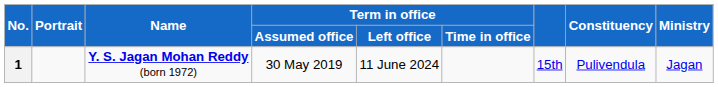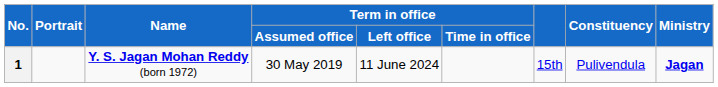(684, 64) normal -> (684, 64) bold
